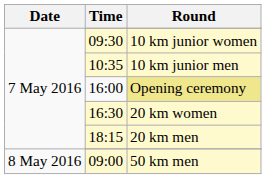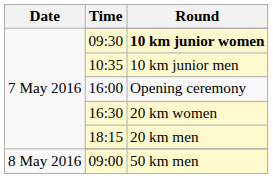(194, 40) normal -> (197, 40) bold
(188, 88) khaki background -> (188, 88) no background
